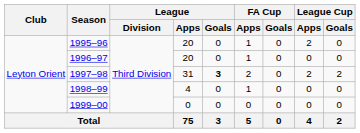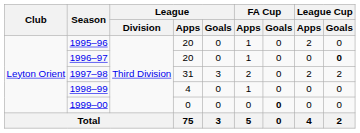(339, 58) normal -> (339, 58) bold
(218, 74) bold -> (218, 74) normal
(279, 105) normal -> (279, 105) bold
